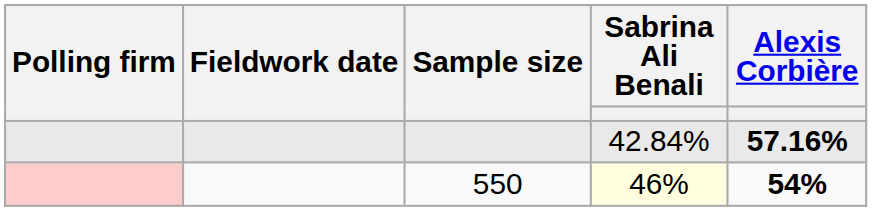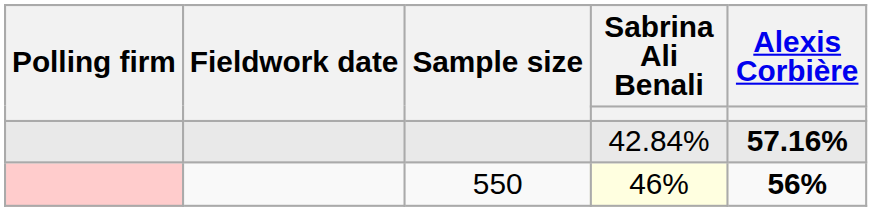(797, 185) 54% -> (797, 185) 56%
